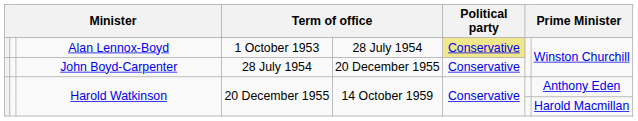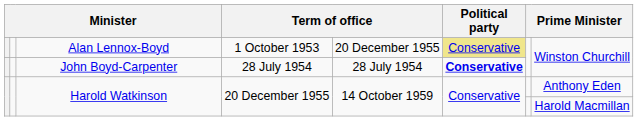(387, 47) 28 July 1954 -> (387, 47) 20 December 1955
(387, 67) 20 December 1955 -> (387, 67) 28 July 1954
(484, 67) normal -> (484, 67) bold
